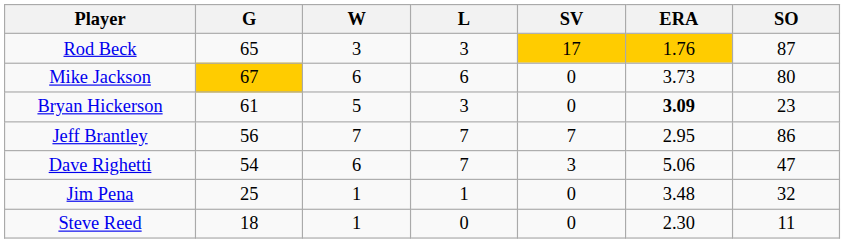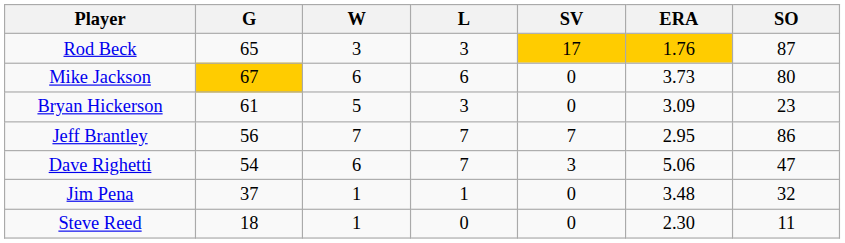(679, 106) bold -> (679, 106) normal
(249, 194) 25 -> (249, 194) 37
